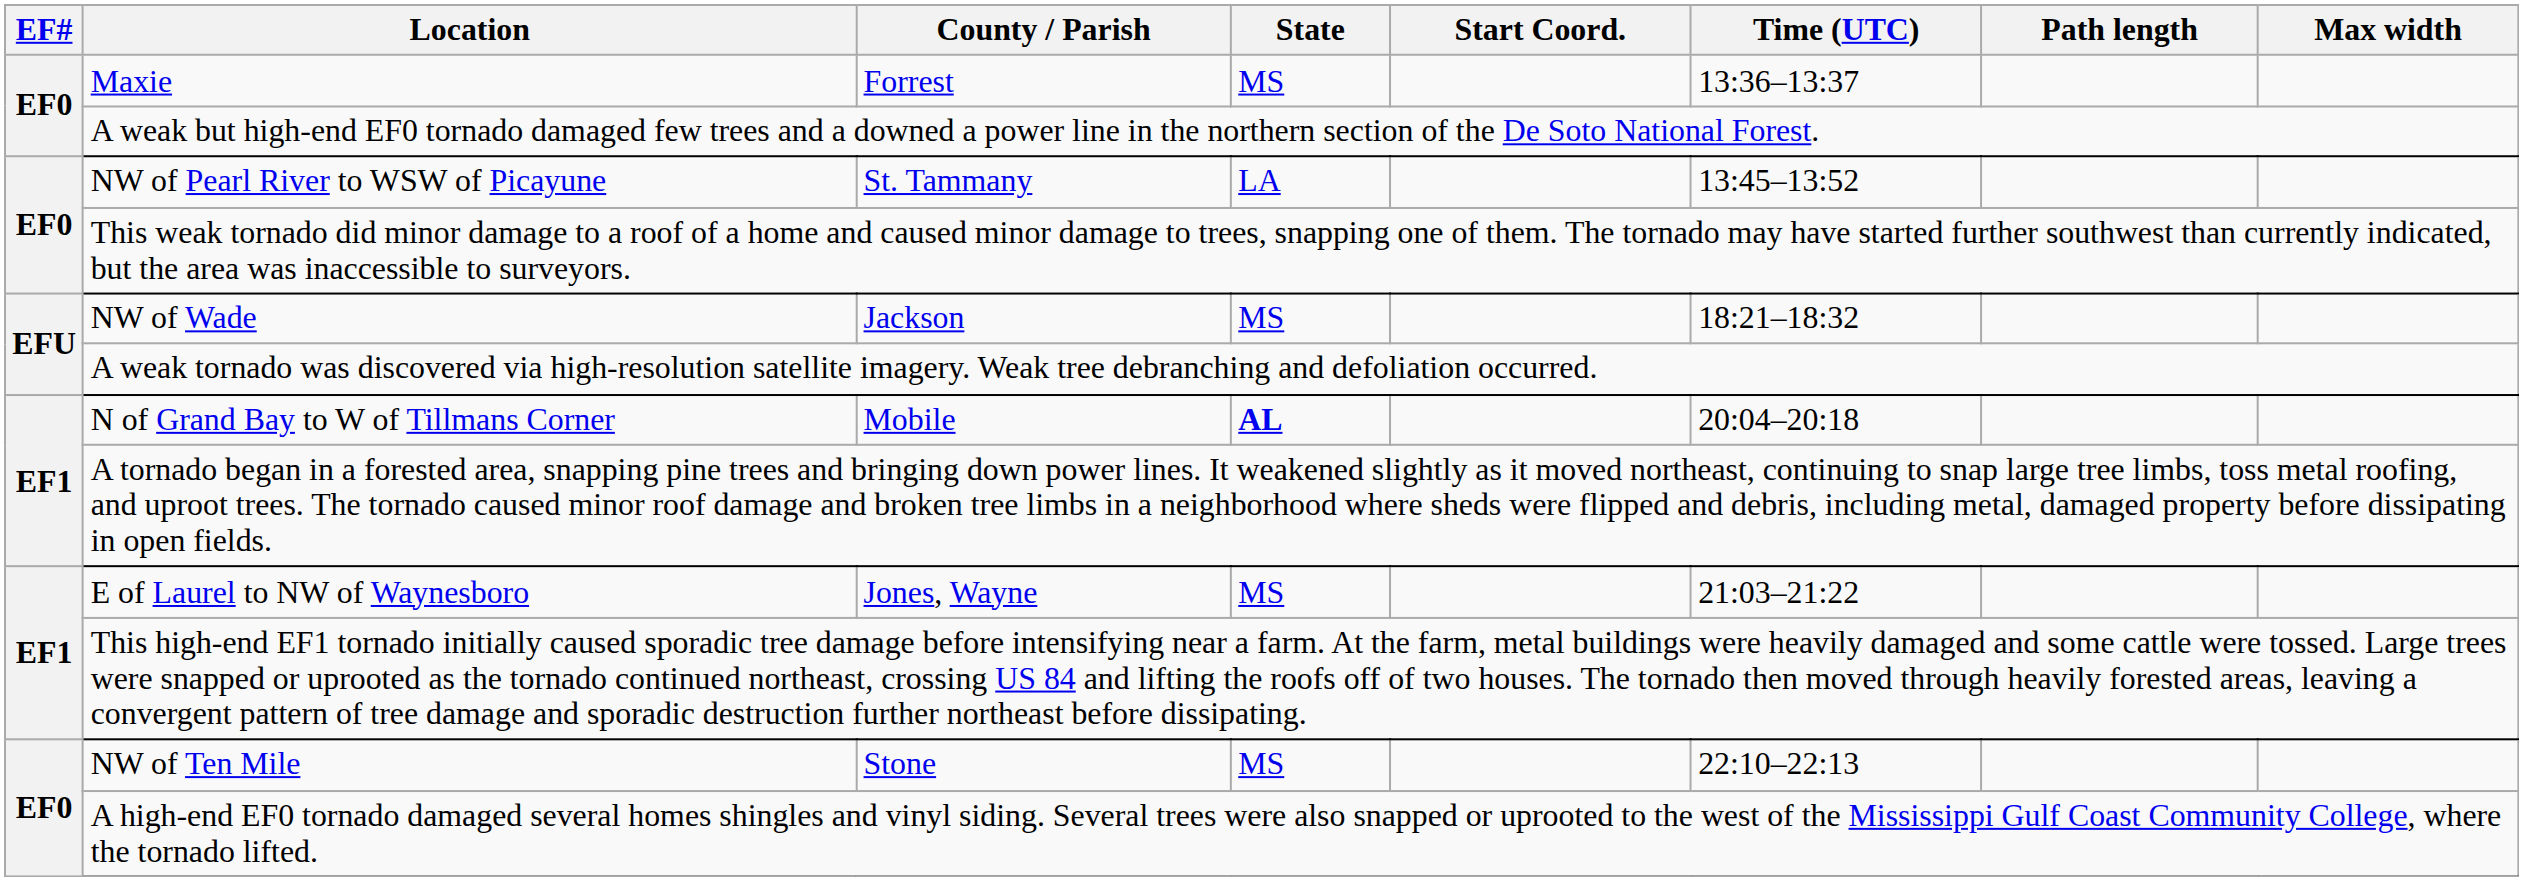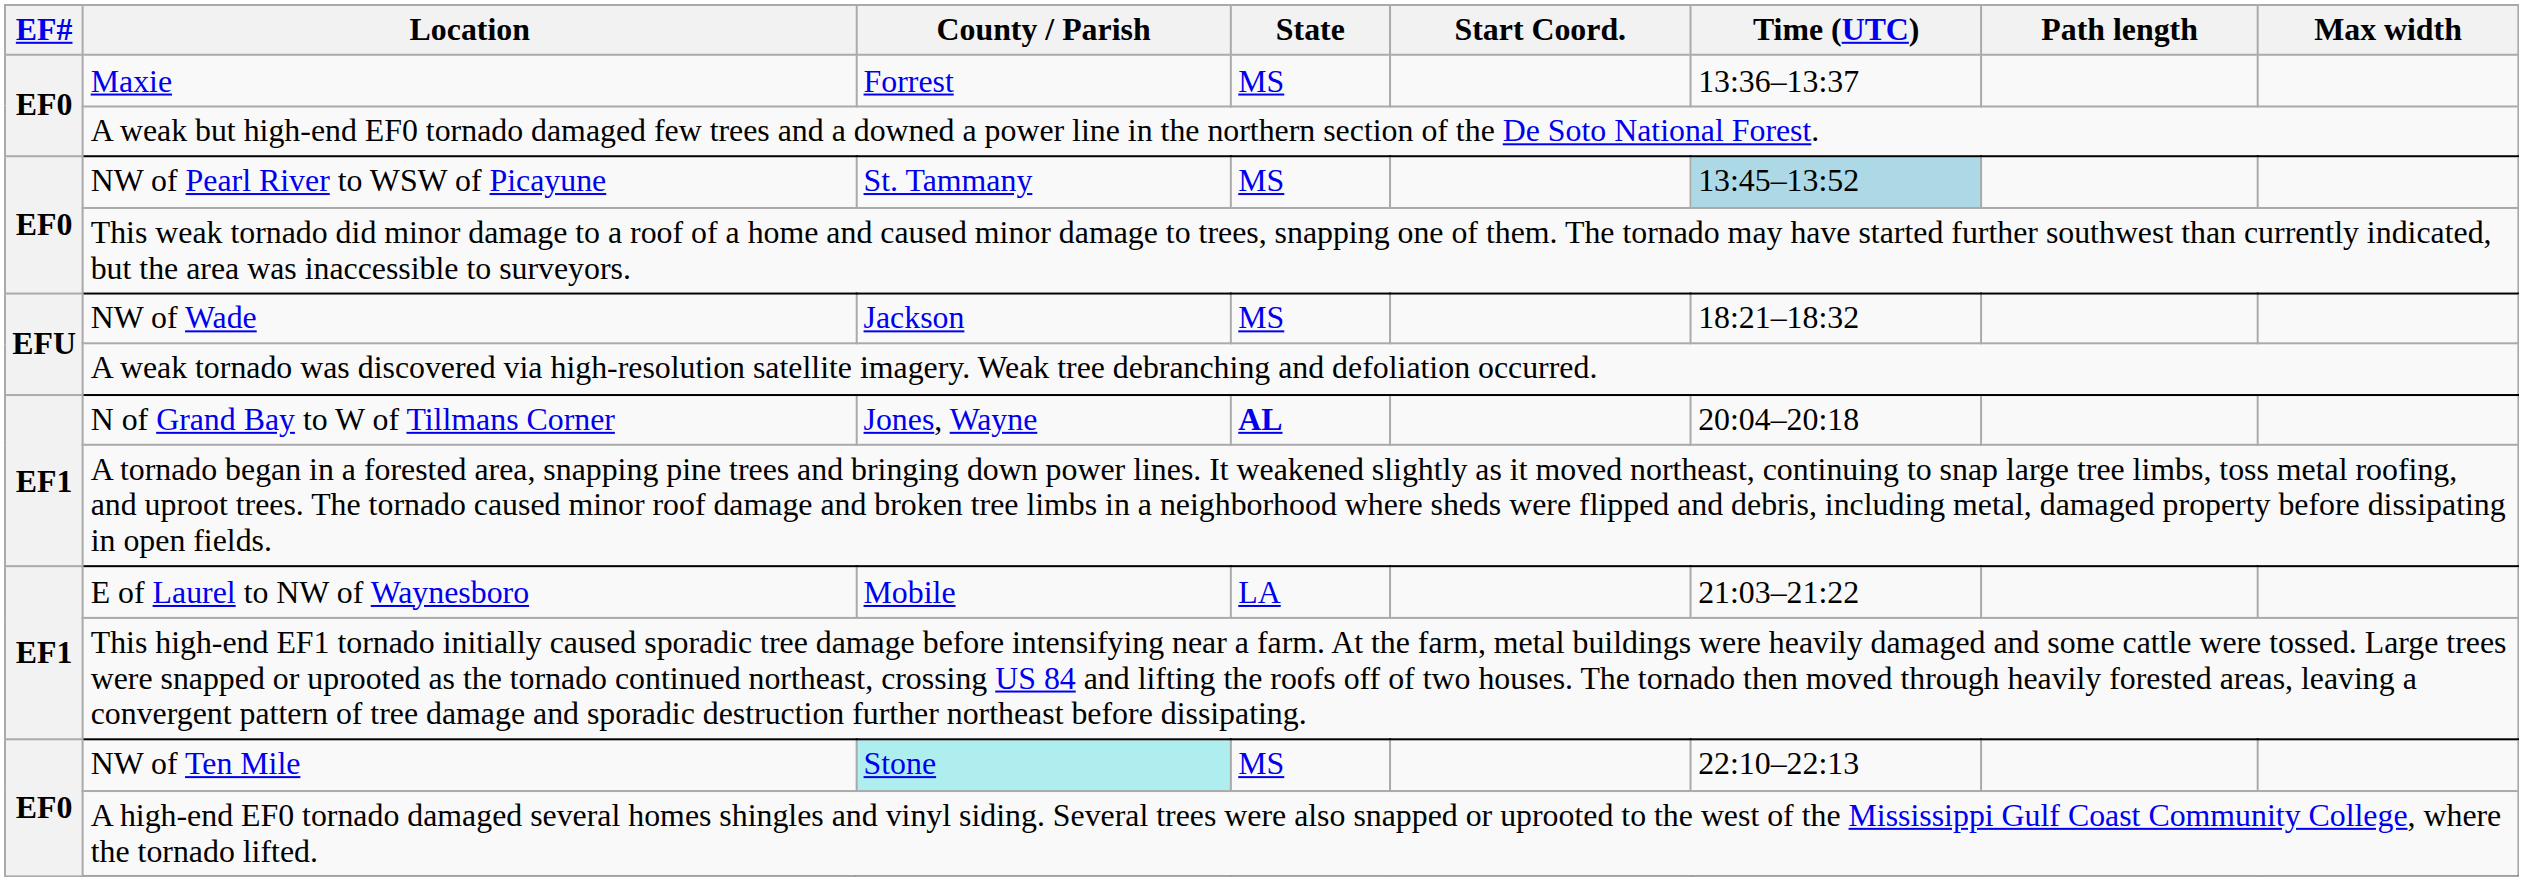(1259, 181) LA -> (1261, 181) MS
(1779, 181) no background -> (1779, 181) lightblue background
(910, 419) Mobile -> (950, 419) Jones, Wayne
(950, 591) Jones, Wayne -> (910, 591) Mobile
(1261, 591) MS -> (1259, 591) LA
(900, 764) no background -> (900, 764) paleturquoise background
